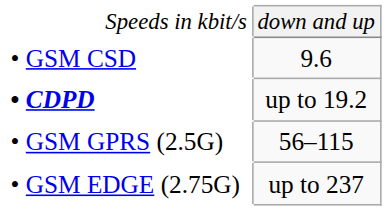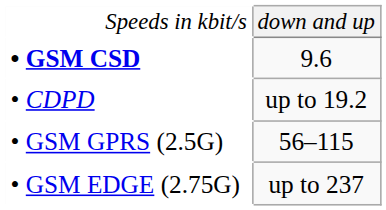(73, 58) normal -> (75, 58) bold
(53, 100) bold -> (53, 100) normal
